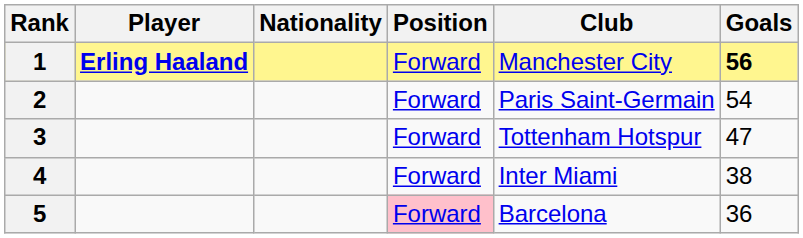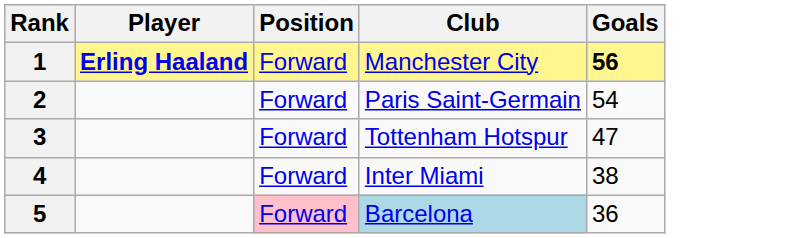- column: (320, 23)
(553, 213) no background -> (419, 213) lightblue background
